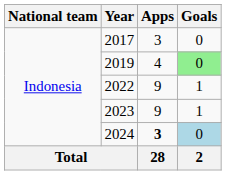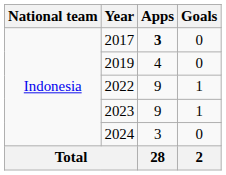(158, 39) normal -> (158, 39) bold
(199, 63) lightgreen background -> (199, 63) no background
(158, 134) bold -> (158, 134) normal
(199, 134) lightblue background -> (199, 134) no background
